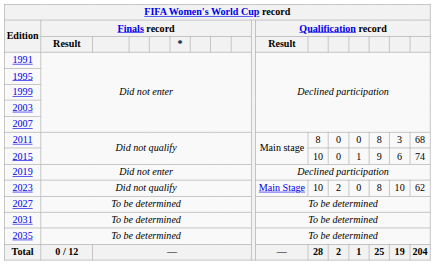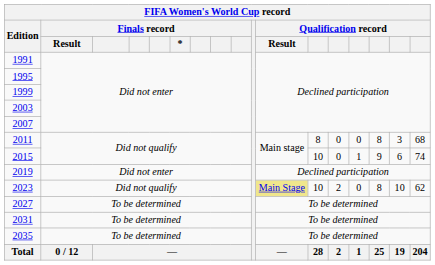(282, 188) no background -> (282, 188) khaki background
